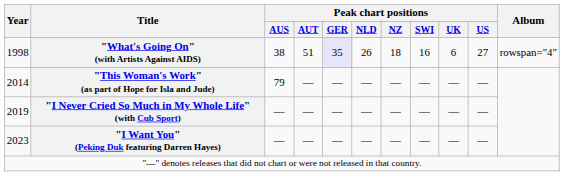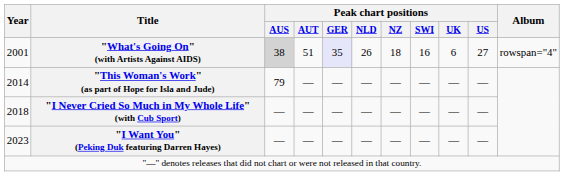(18, 52) 1998 -> (18, 52) 2001
(279, 52) no background -> (279, 52) lightgrey background
(18, 111) 2019 -> (18, 111) 2018
